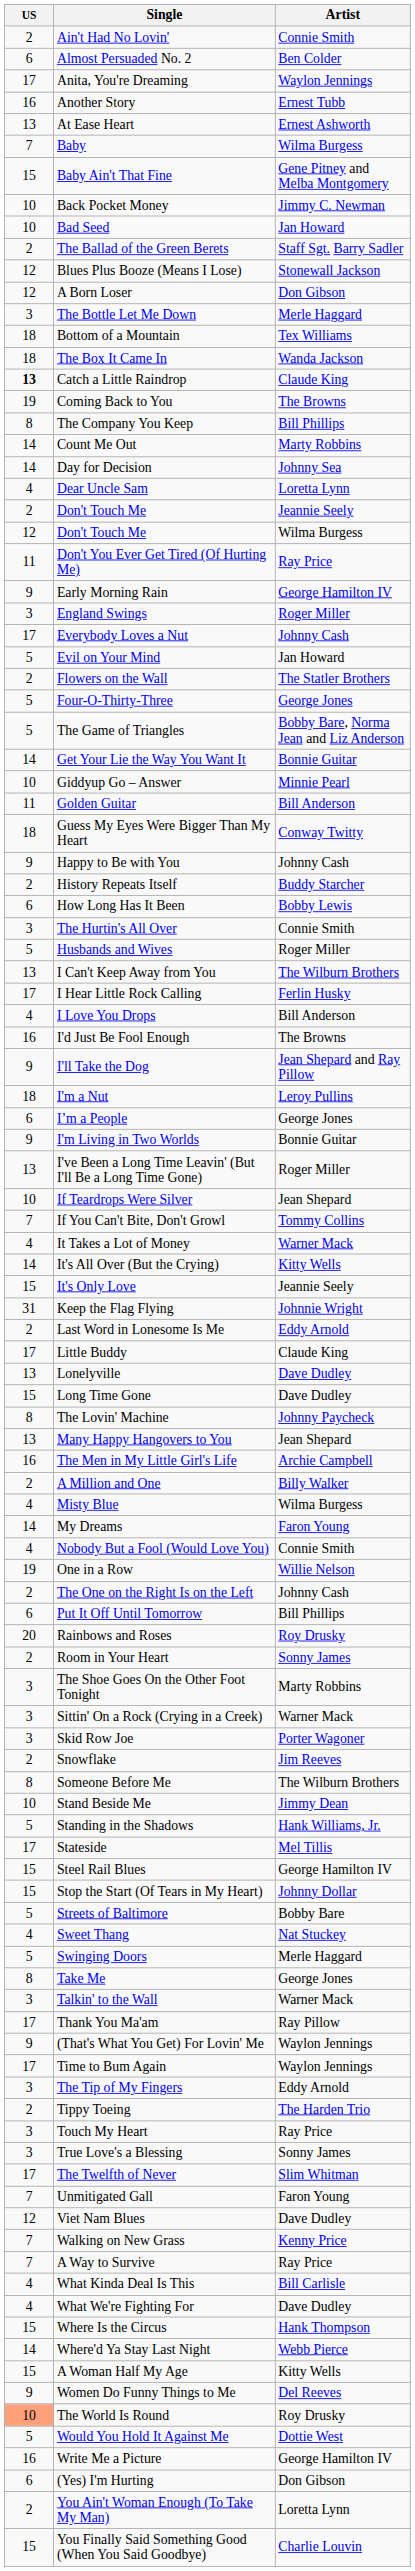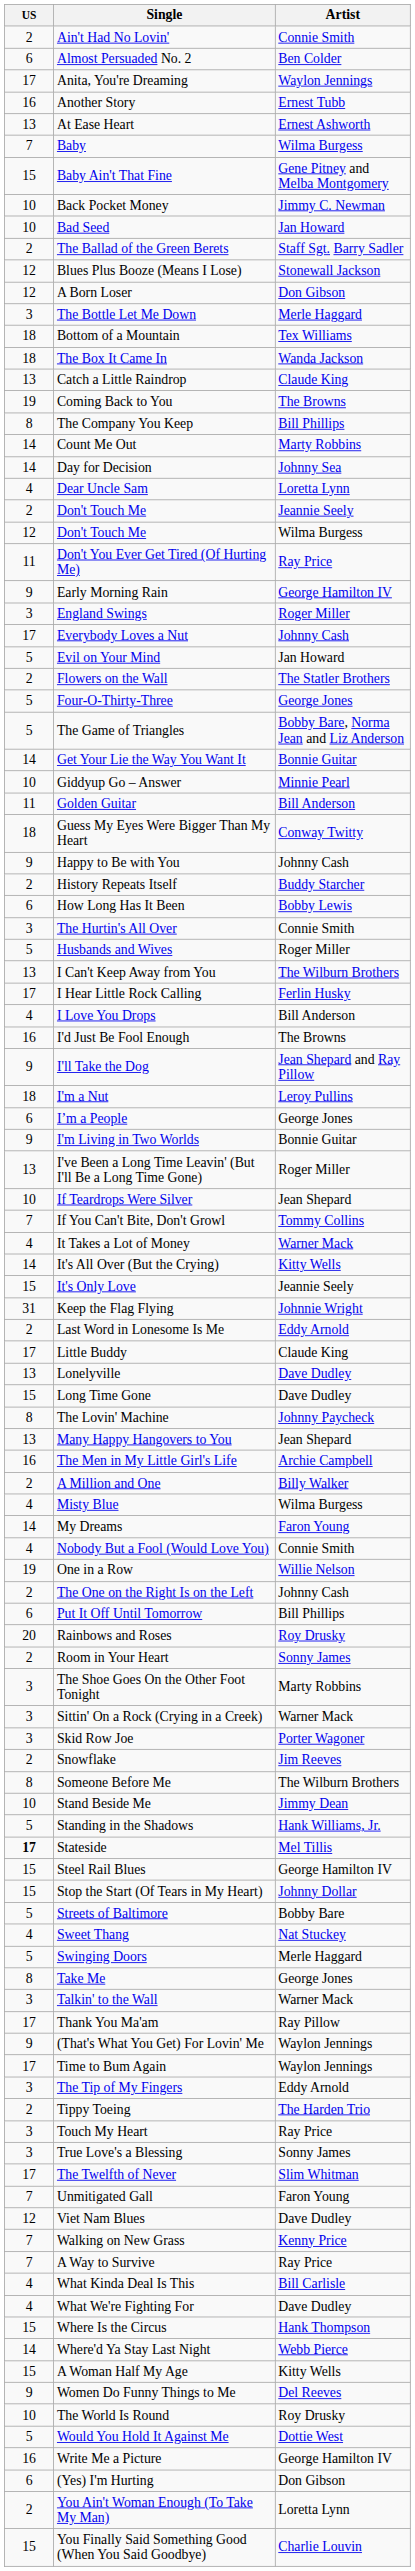(29, 380) bold -> (29, 380) normal
(29, 1847) normal -> (29, 1847) bold
(29, 2415) lightsalmon background -> (29, 2415) no background
